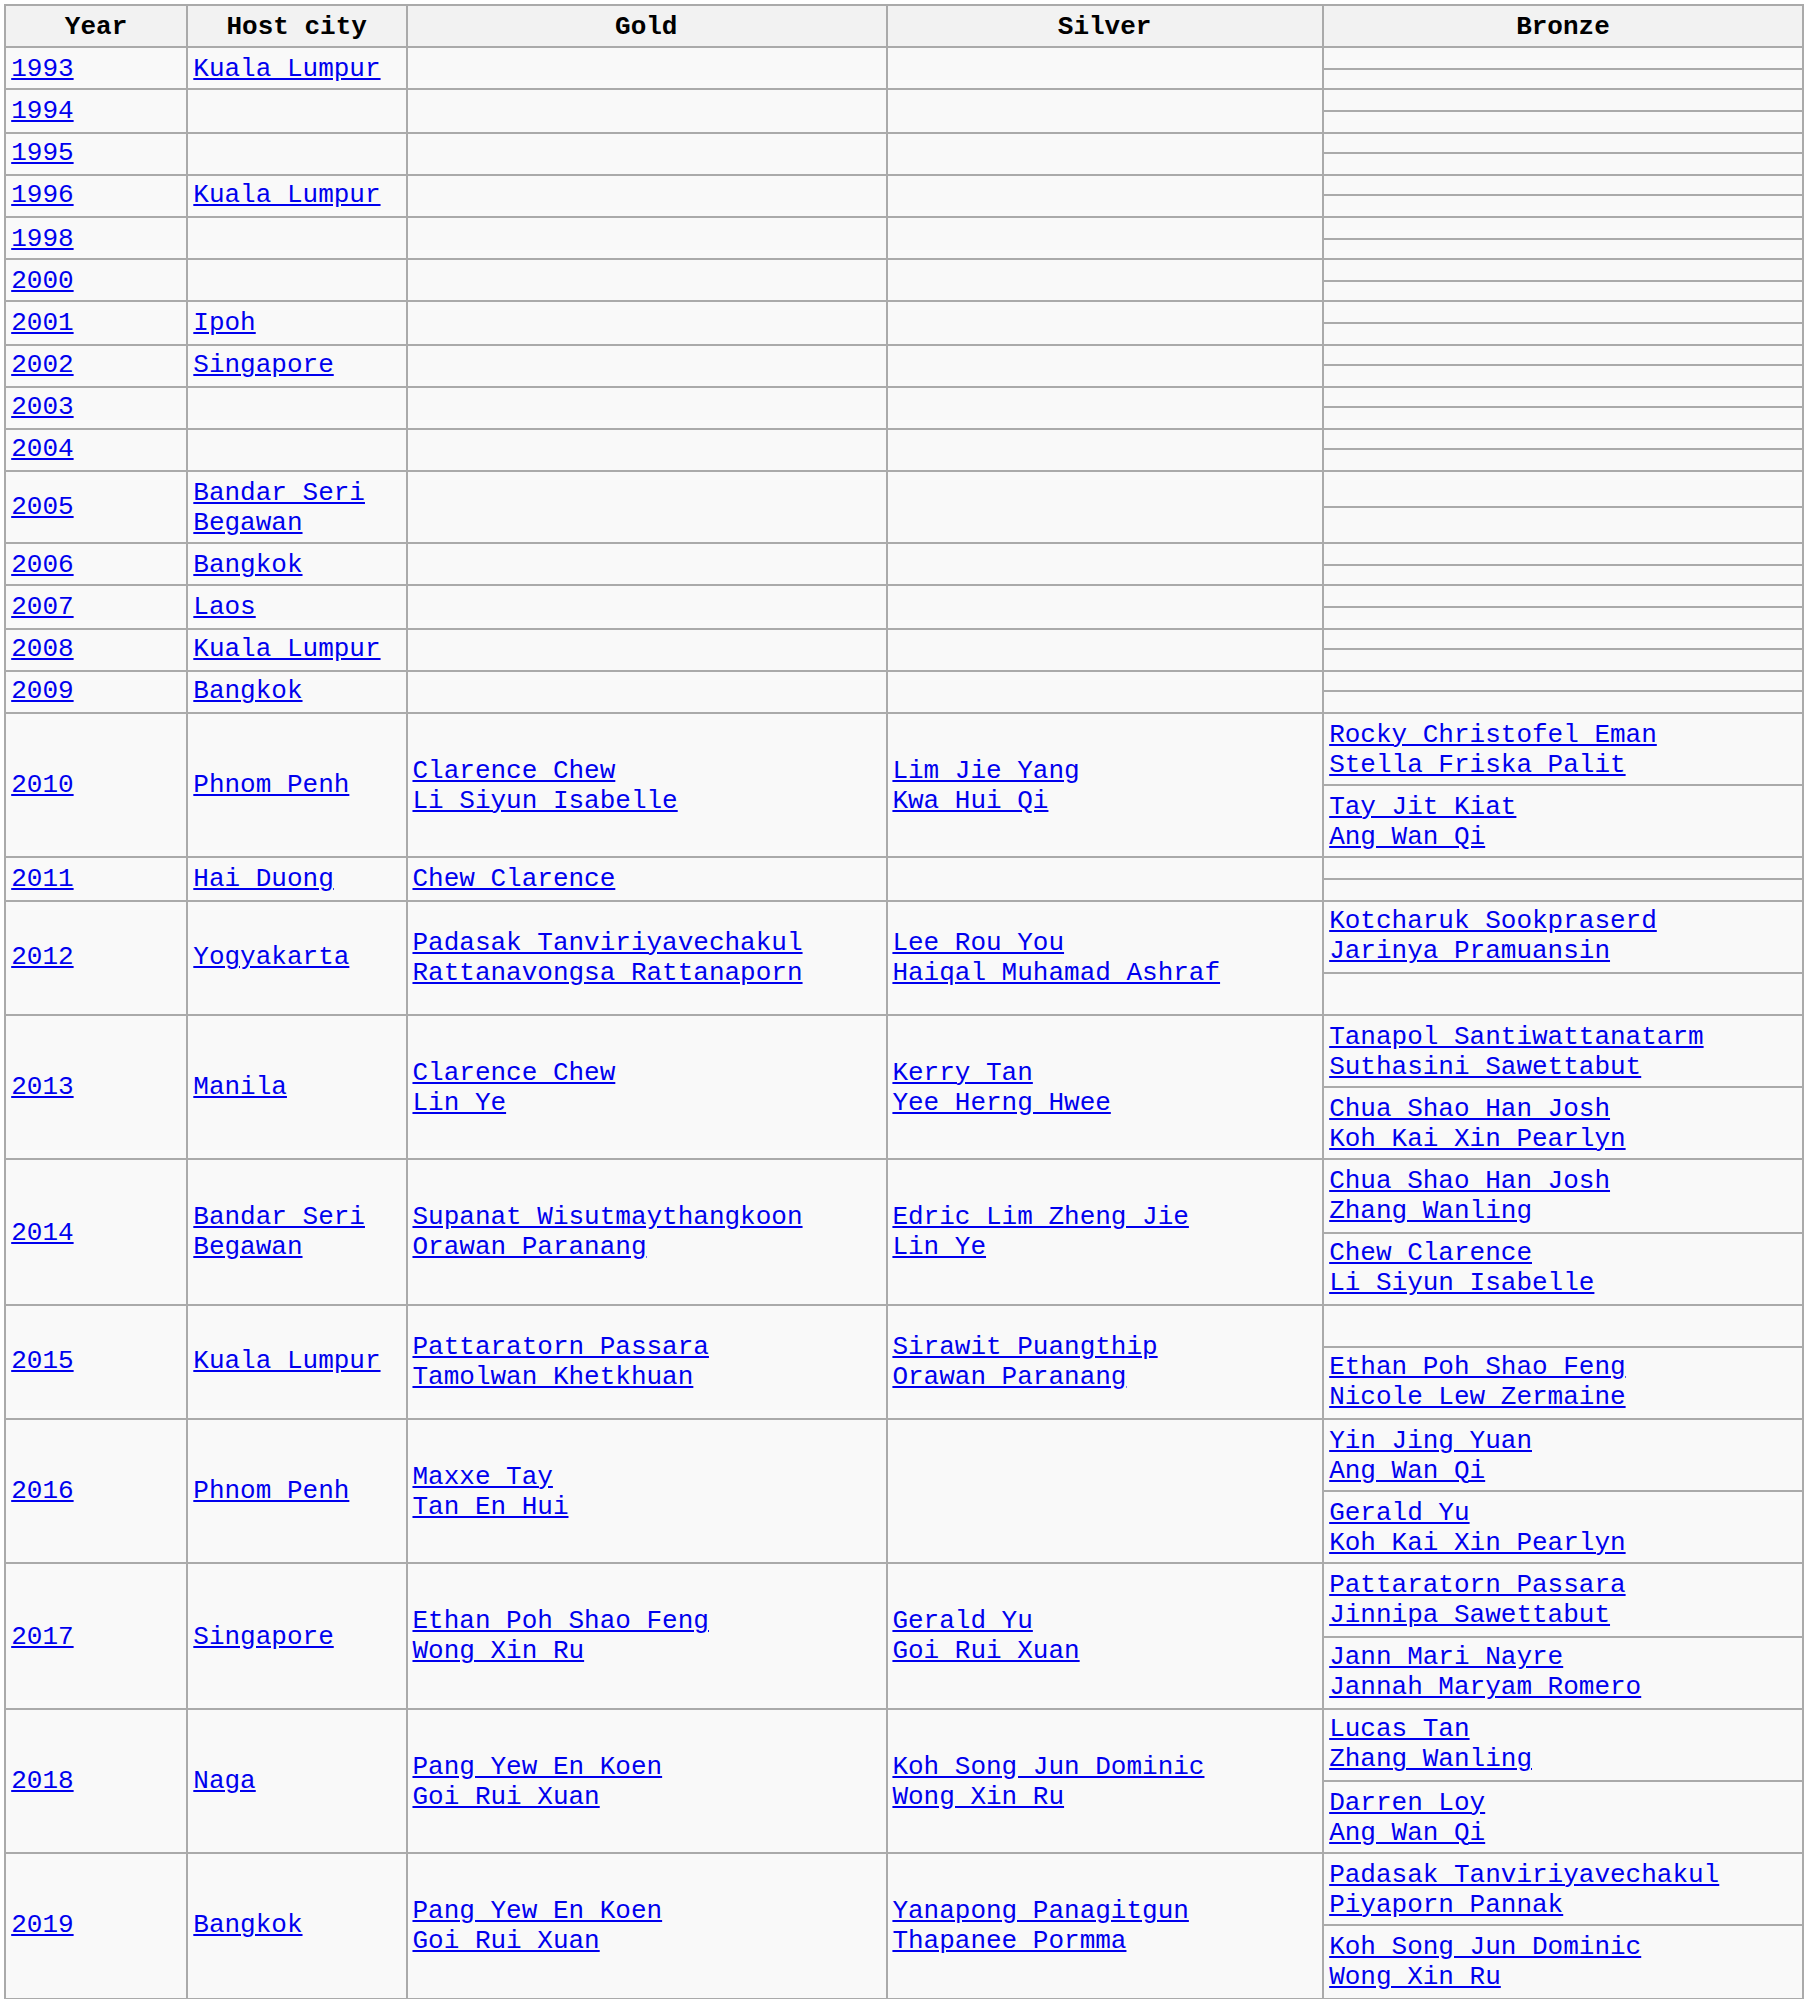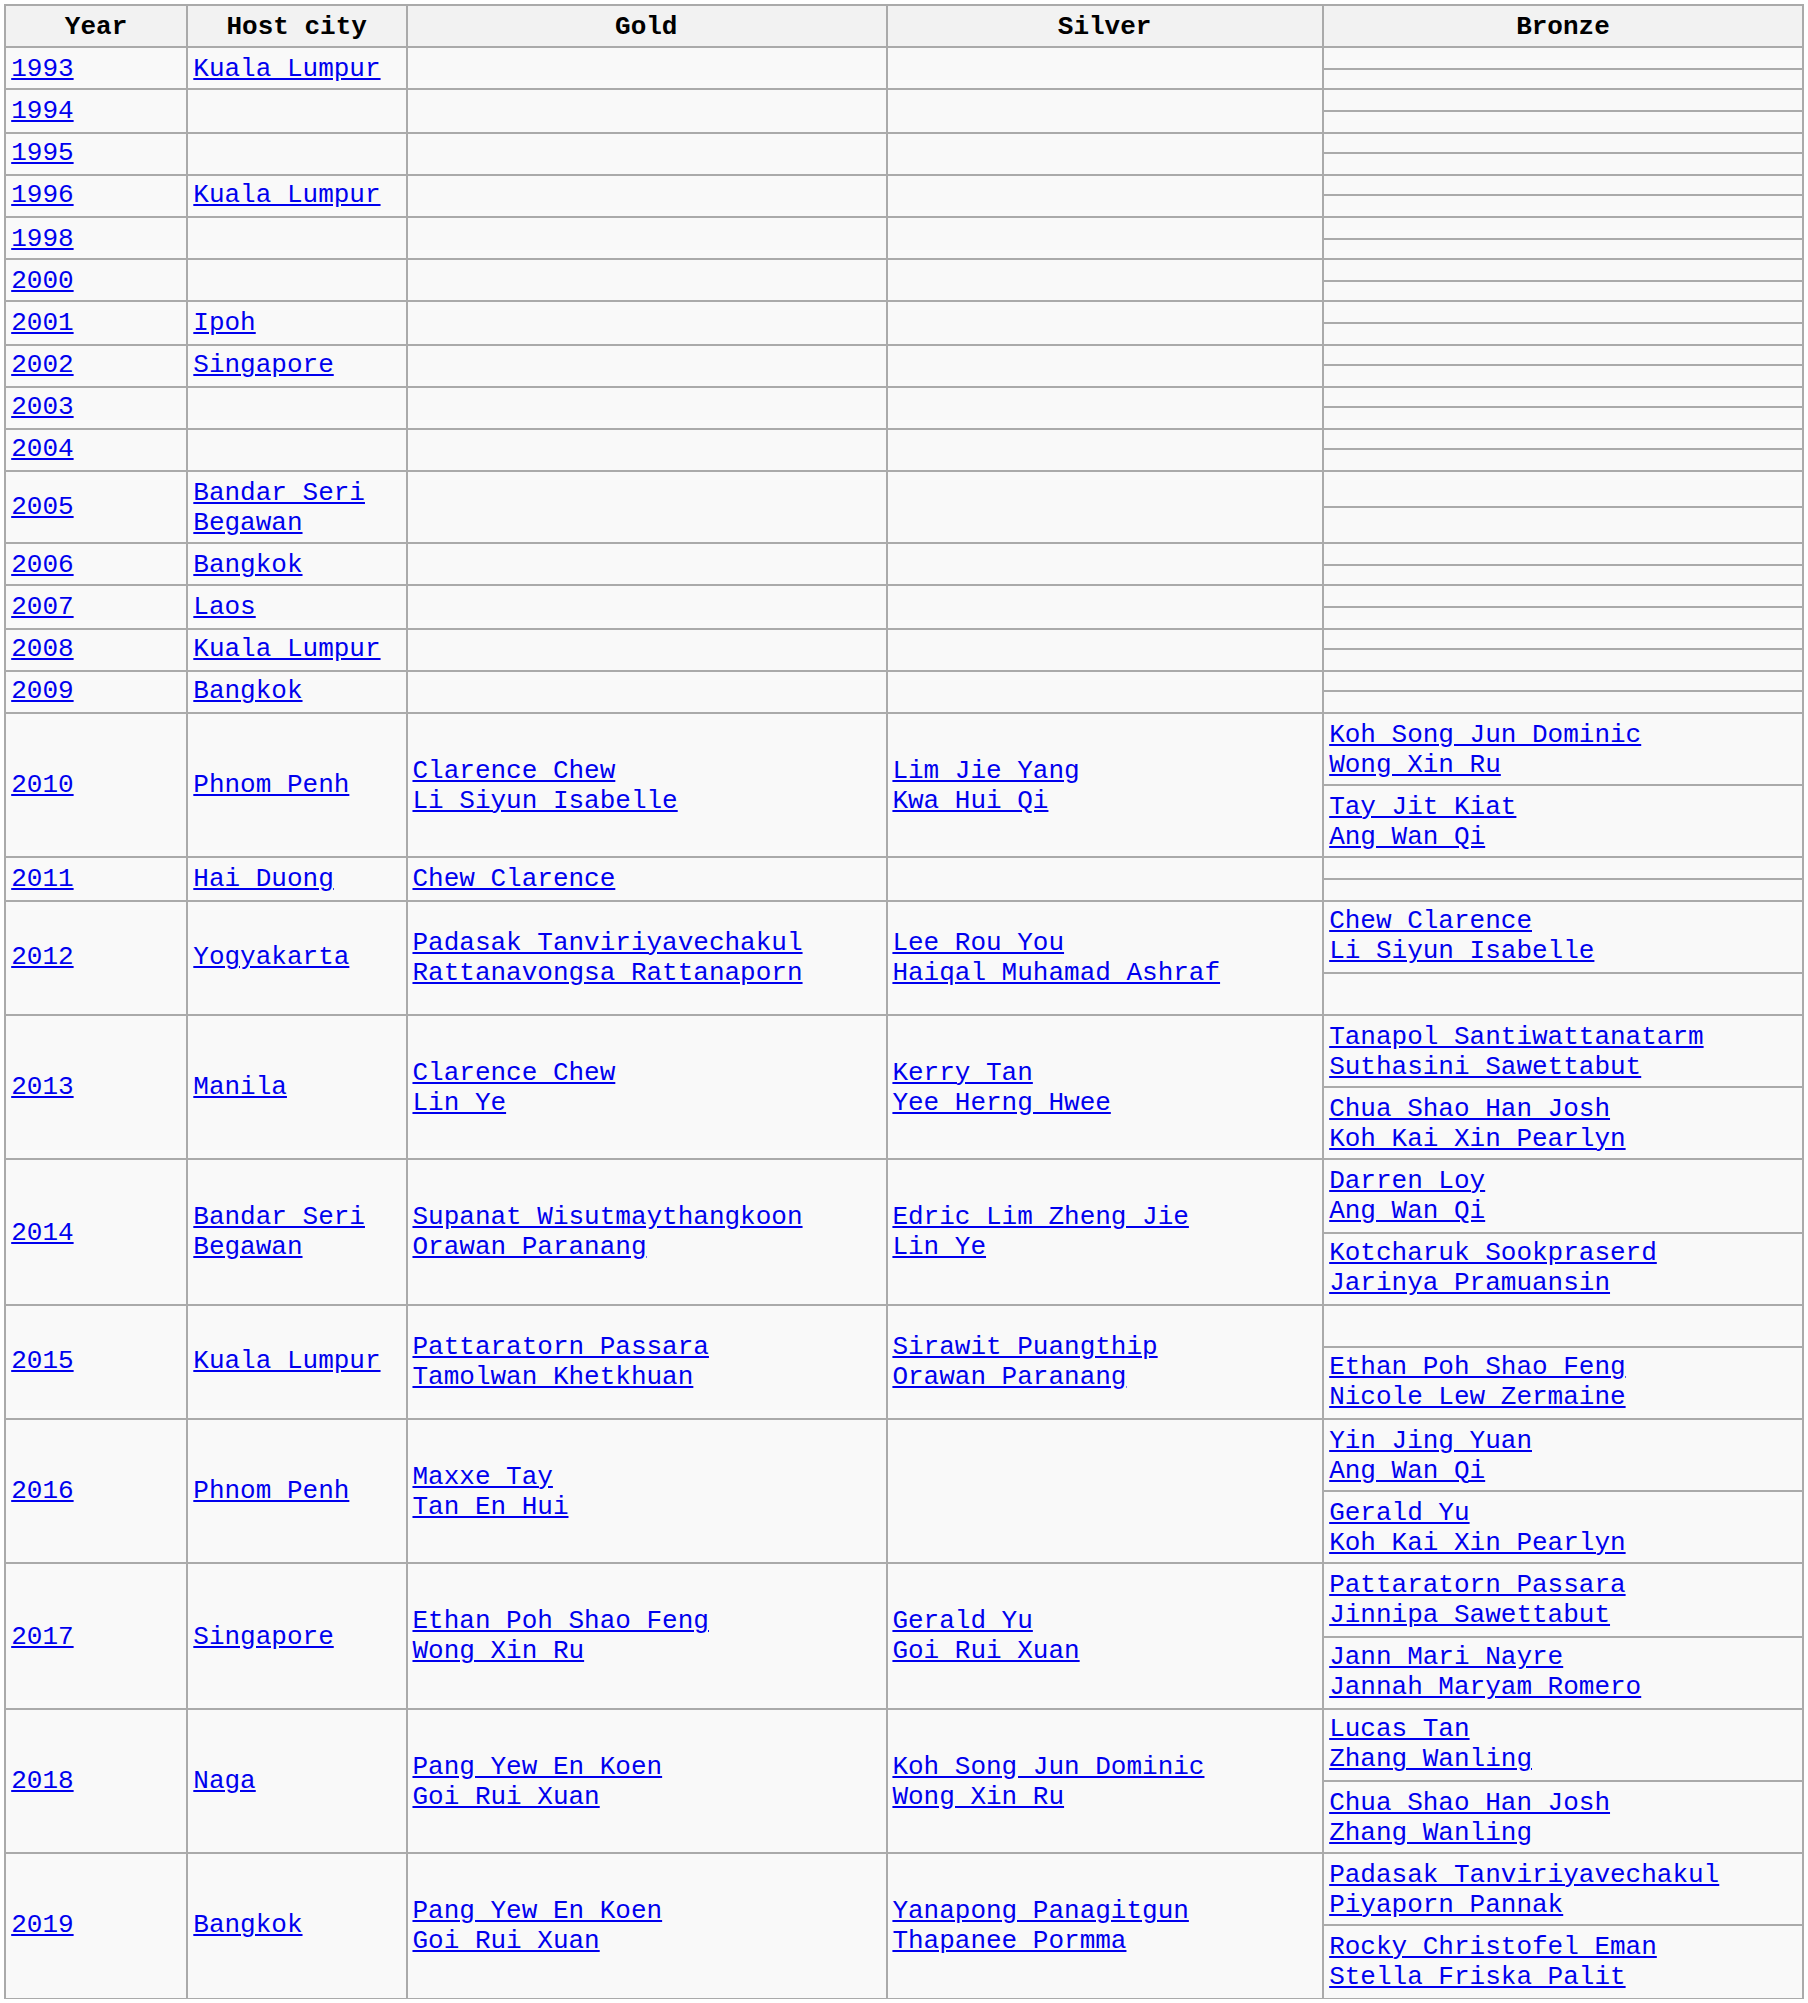(1493, 749) Rocky Christofel Eman Stella Friska Palit -> (1485, 749) Koh Song Jun Dominic Wong Xin Ru
(1493, 936) Kotcharuk Sookpraserd Jarinya Pramuansin -> (1462, 936) Chew Clarence Li Siyun Isabelle
(1470, 1196) Chua Shao Han Josh Zhang Wanling -> (1407, 1196) Darren Loy Ang Wan Qi
(1462, 1268) Chew Clarence Li Siyun Isabelle -> (1493, 1268) Kotcharuk Sookpraserd Jarinya Pramuansin
(1407, 1817) Darren Loy Ang Wan Qi -> (1470, 1817) Chua Shao Han Josh Zhang Wanling
(1485, 1962) Koh Song Jun Dominic Wong Xin Ru -> (1493, 1962) Rocky Christofel Eman Stella Friska Palit
